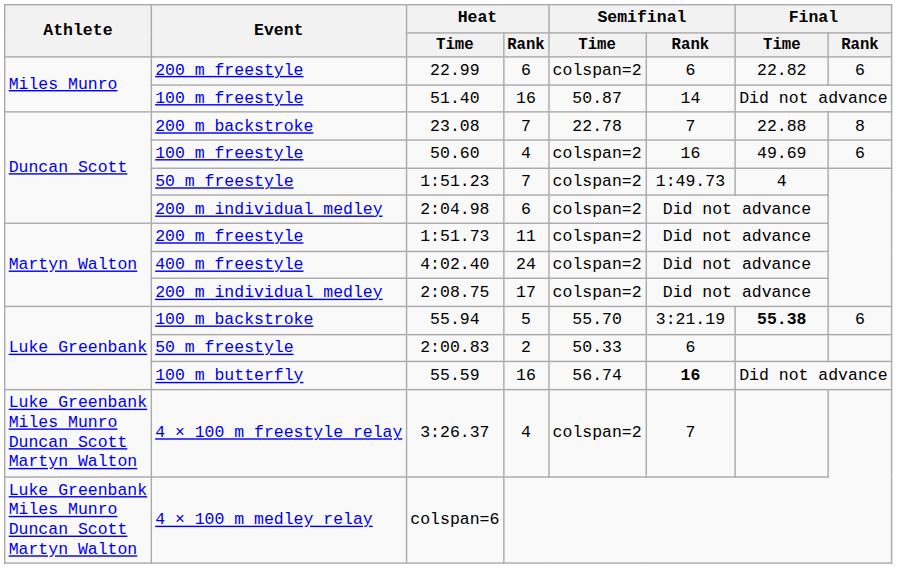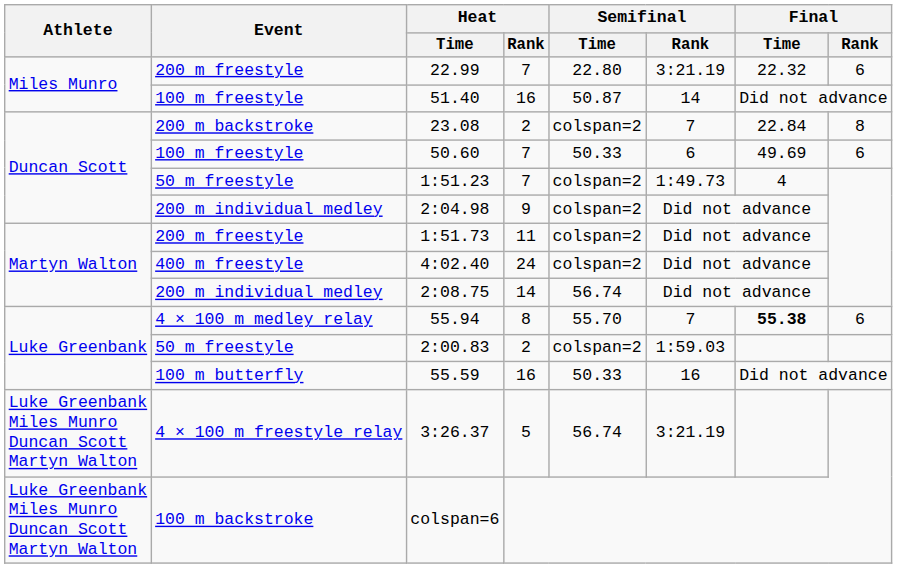(526, 71) 6 -> (526, 71) 7
(597, 71) colspan=2 -> (597, 71) 22.80
(690, 71) 6 -> (690, 71) 3:21.19
(782, 71) 22.82 -> (782, 71) 22.32
(526, 126) 7 -> (526, 126) 2
(597, 126) 22.78 -> (597, 126) colspan=2
(782, 126) 22.88 -> (782, 126) 22.84
(526, 154) 4 -> (526, 154) 7
(597, 154) colspan=2 -> (597, 154) 50.33
(690, 154) 16 -> (690, 154) 6
(526, 209) 6 -> (526, 209) 9
(526, 292) 17 -> (526, 292) 14
(597, 292) colspan=2 -> (597, 292) 56.74
(234, 320) 100 m backstroke -> (264, 320) 4 × 100 m medley relay
(526, 320) 5 -> (526, 320) 8
(690, 320) 3:21.19 -> (690, 320) 7
(597, 348) 50.33 -> (597, 348) colspan=2
(690, 348) 6 -> (690, 348) 1:59.03
(597, 375) 56.74 -> (597, 375) 50.33
(690, 375) bold -> (690, 375) normal
(526, 433) 4 -> (526, 433) 5
(597, 433) colspan=2 -> (597, 433) 56.74
(690, 433) 7 -> (690, 433) 3:21.19
(264, 520) 4 × 100 m medley relay -> (234, 520) 100 m backstroke
